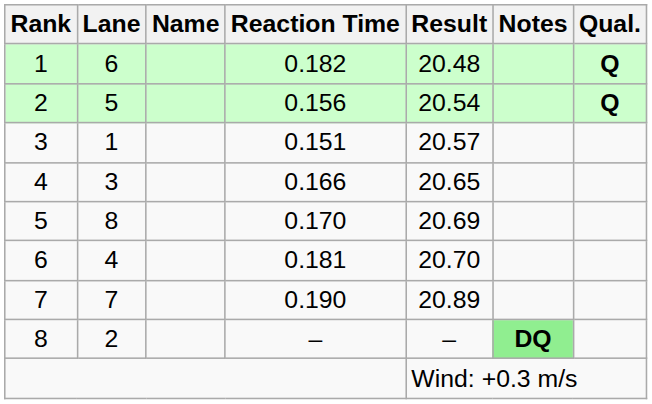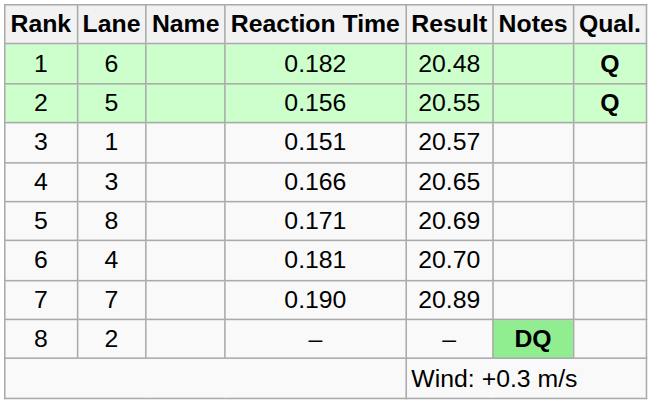(449, 102) 20.54 -> (449, 102) 20.55
(315, 220) 0.170 -> (315, 220) 0.171
